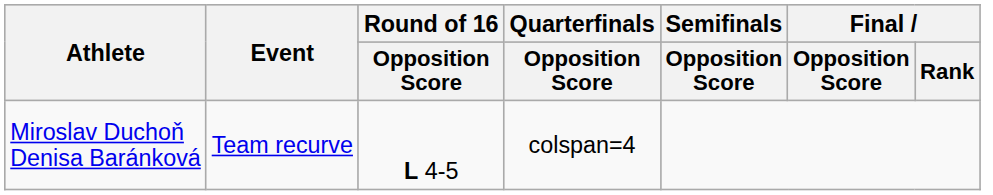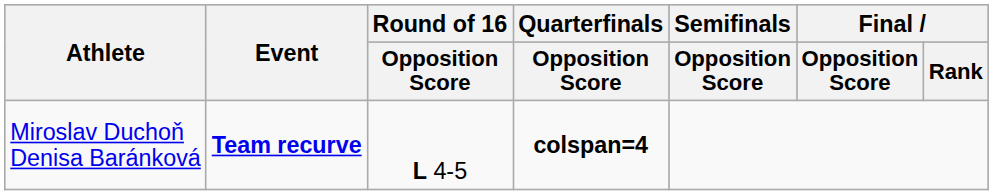(282, 145) normal -> (287, 145) bold
(582, 145) normal -> (591, 145) bold
